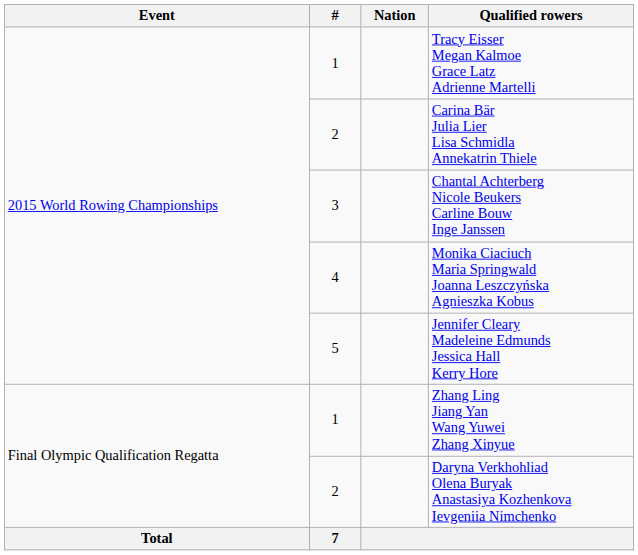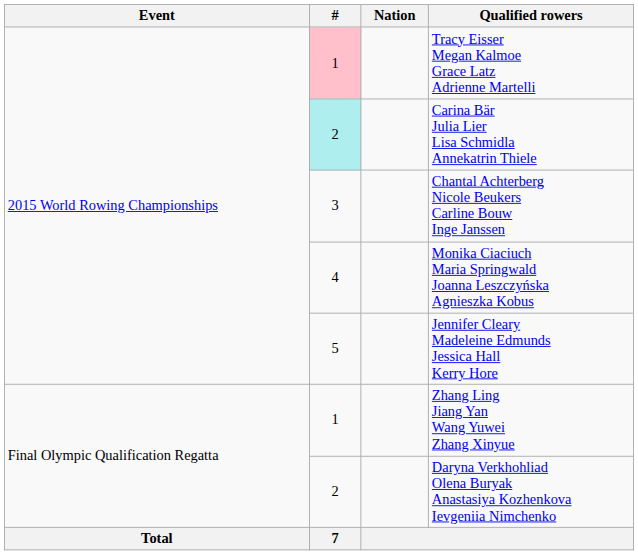(335, 63) no background -> (335, 63) pink background
(335, 134) no background -> (335, 134) paleturquoise background
